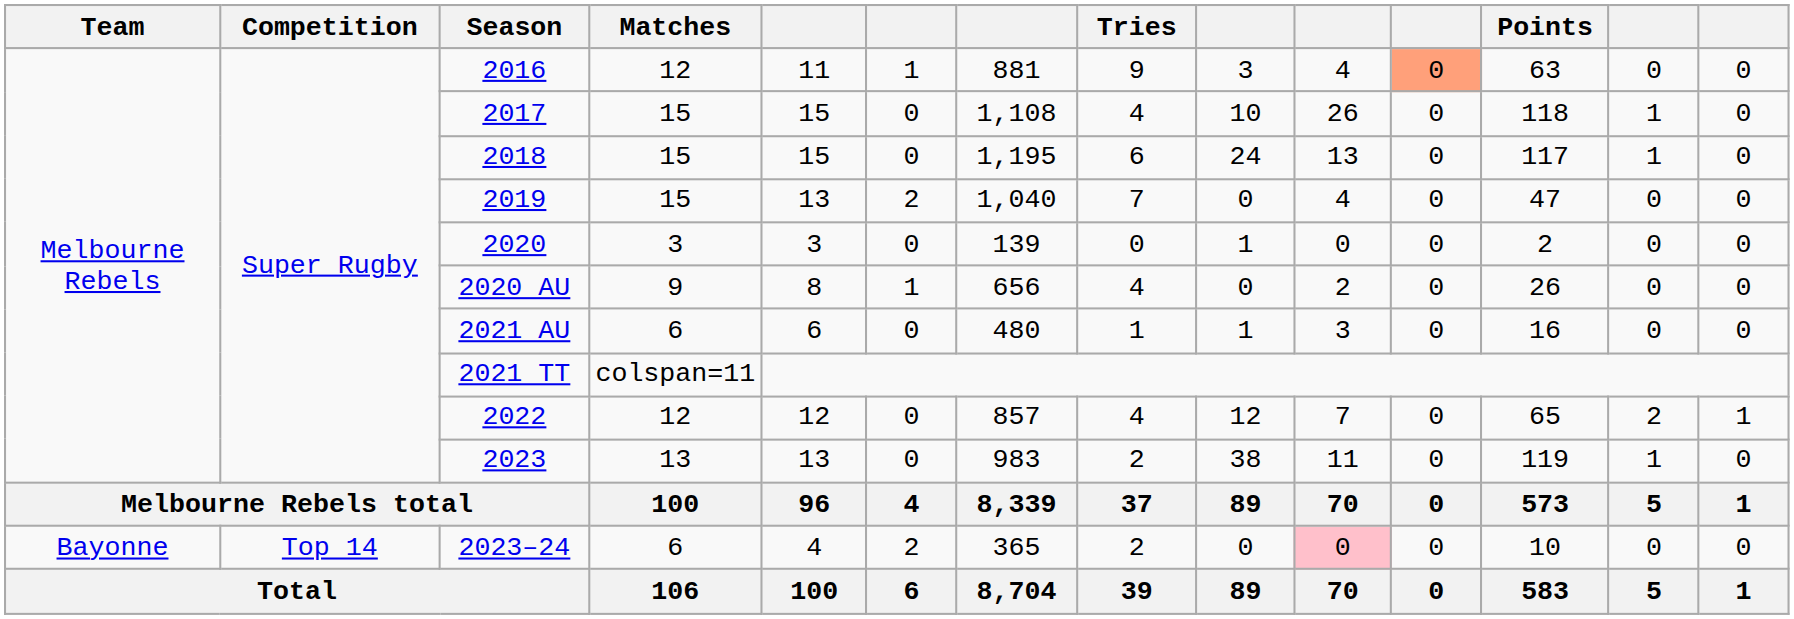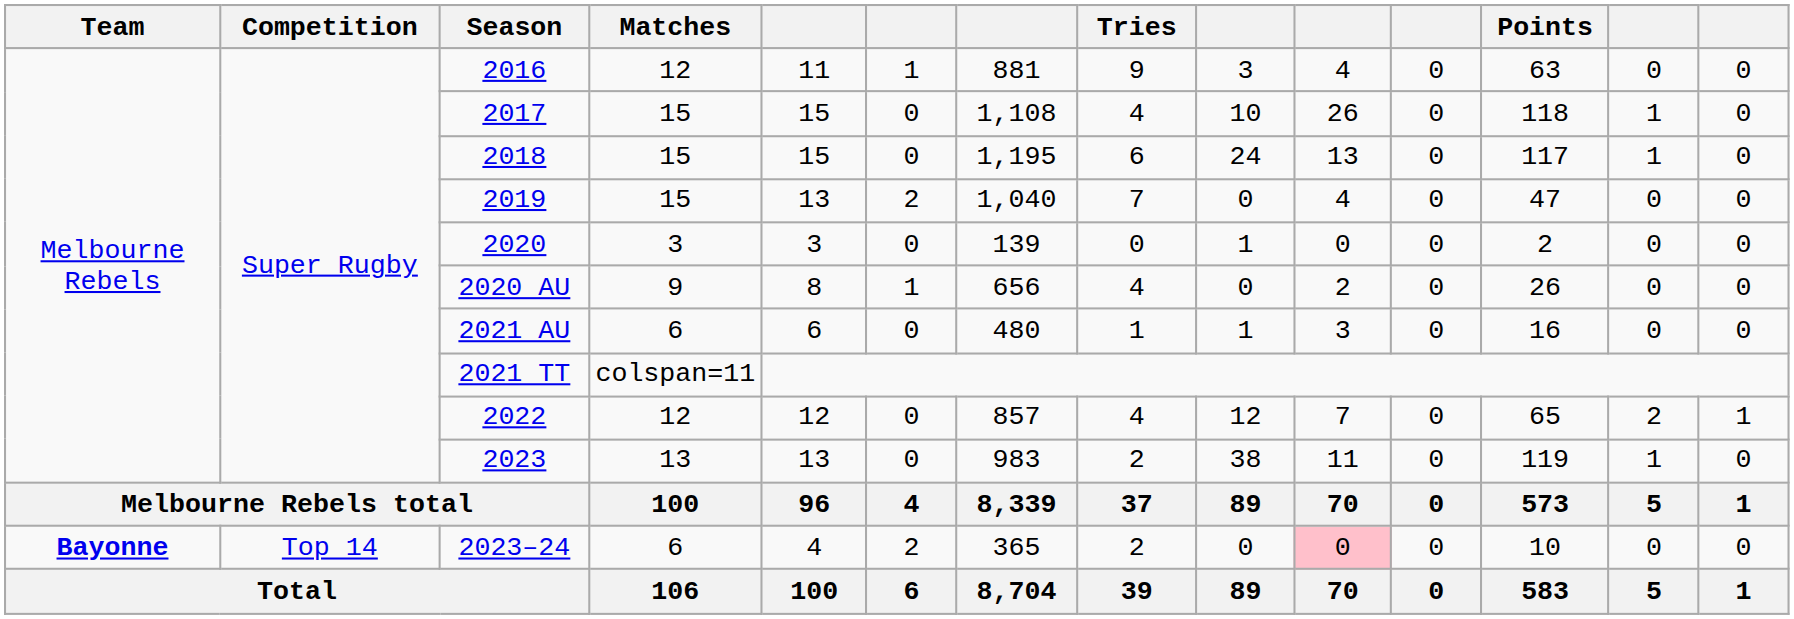(1436, 70) lightsalmon background -> (1436, 70) no background
(113, 548) normal -> (113, 548) bold
